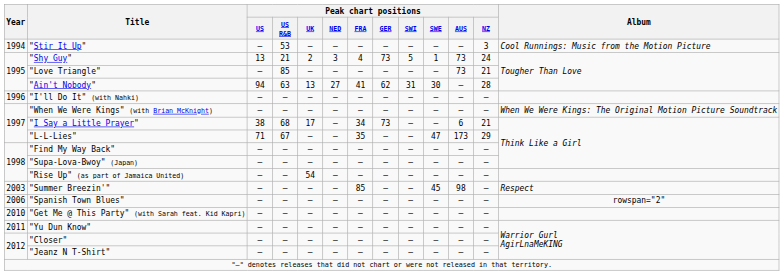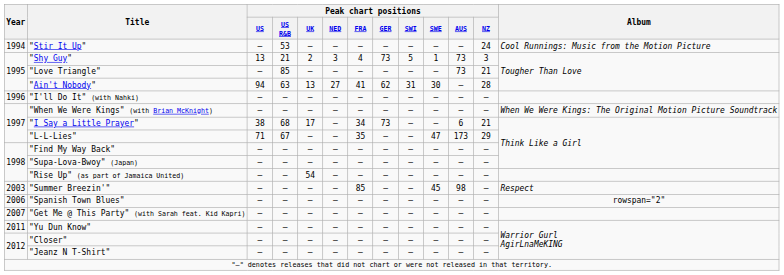(486, 46) 3 -> (486, 46) 24
(486, 59) 24 -> (486, 59) 3
(16, 214) 2010 -> (16, 214) 2007
